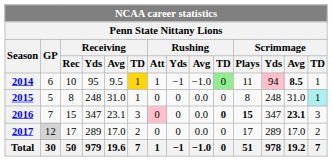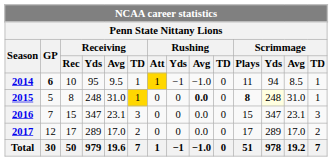(50, 81) normal -> (50, 81) bold
(138, 81) gold background -> (138, 81) no background
(157, 81) no background -> (157, 81) gold background
(223, 81) lightgreen background -> (223, 81) no background
(273, 81) pink background -> (273, 81) no background
(296, 81) bold -> (296, 81) normal
(138, 97) no background -> (138, 97) gold background
(201, 97) normal -> (201, 97) bold
(248, 97) normal -> (248, 97) bold
(273, 97) no background -> (273, 97) lightyellow background
(318, 97) paleturquoise background -> (318, 97) no background
(157, 114) pink background -> (157, 114) no background
(223, 114) bold -> (223, 114) normal
(248, 114) bold -> (248, 114) normal
(296, 114) bold -> (296, 114) normal
(50, 131) lightgrey background -> (50, 131) no background
